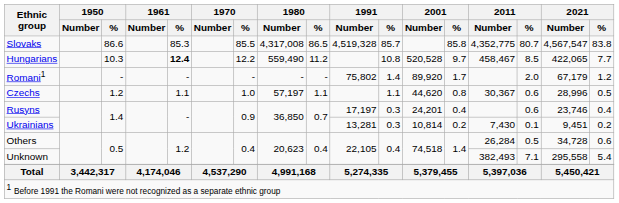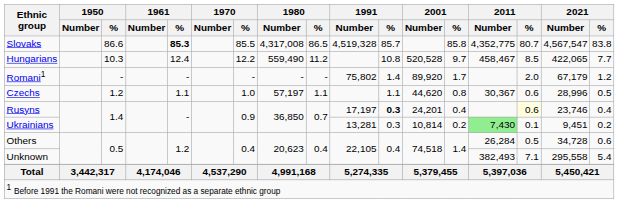(180, 43) normal -> (180, 43) bold
(180, 59) bold -> (180, 59) normal
(393, 109) normal -> (393, 109) bold
(532, 109) no background -> (532, 109) lightyellow background
(503, 125) no background -> (503, 125) lightgreen background
